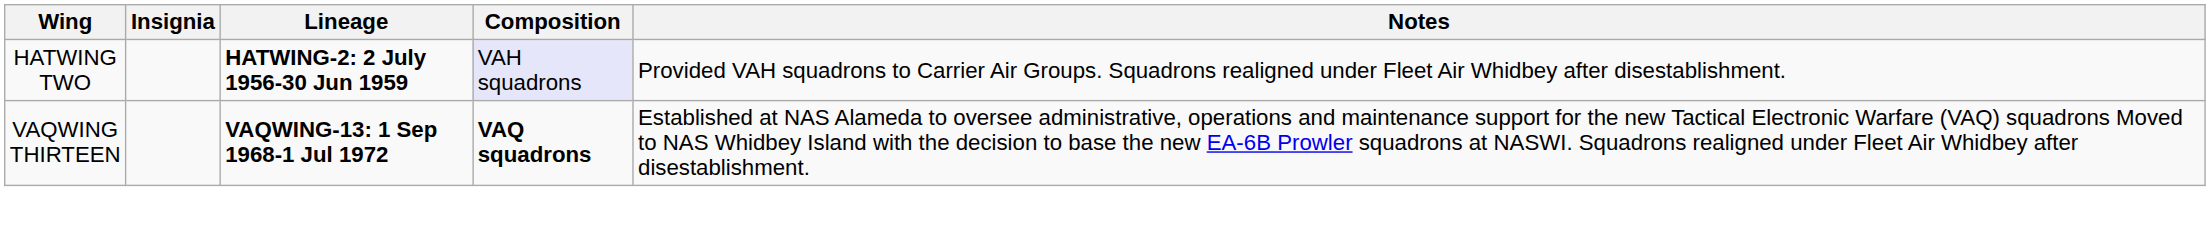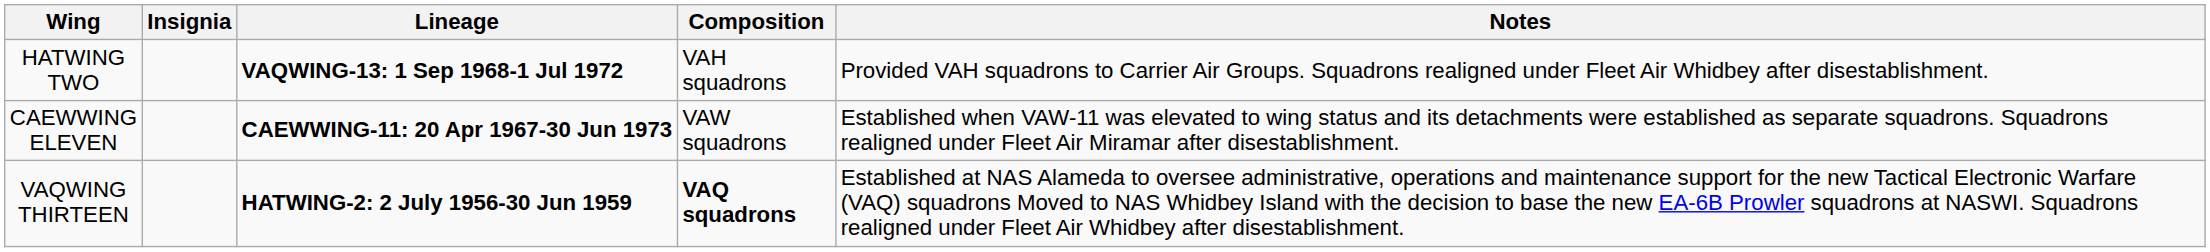(326, 69) HATWING-2: 2 July 1956-30 Jun 1959 -> (432, 69) VAQWING-13: 1 Sep 1968-1 Jul 1972
(530, 69) lavender background -> (734, 69) no background
+ row: (73, 130)
(331, 142) VAQWING-13: 1 Sep 1968-1 Jul 1972 -> (437, 203) HATWING-2: 2 July 1956-30 Jun 1959
